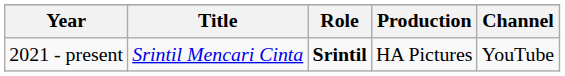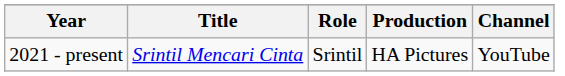(340, 54) bold -> (337, 54) normal
